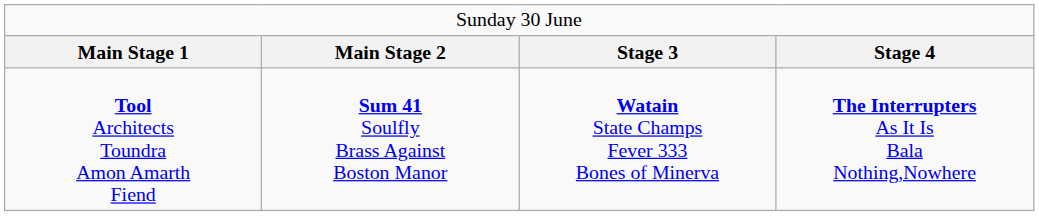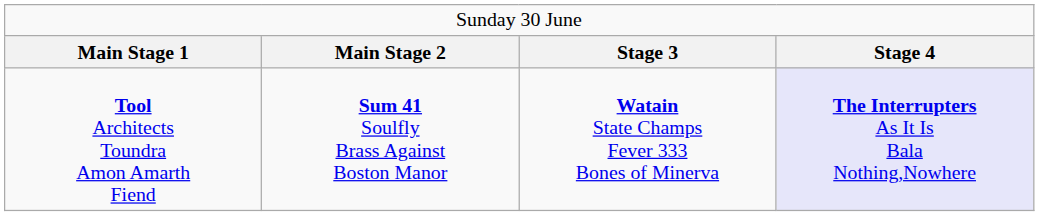(905, 138) no background -> (905, 138) lavender background
